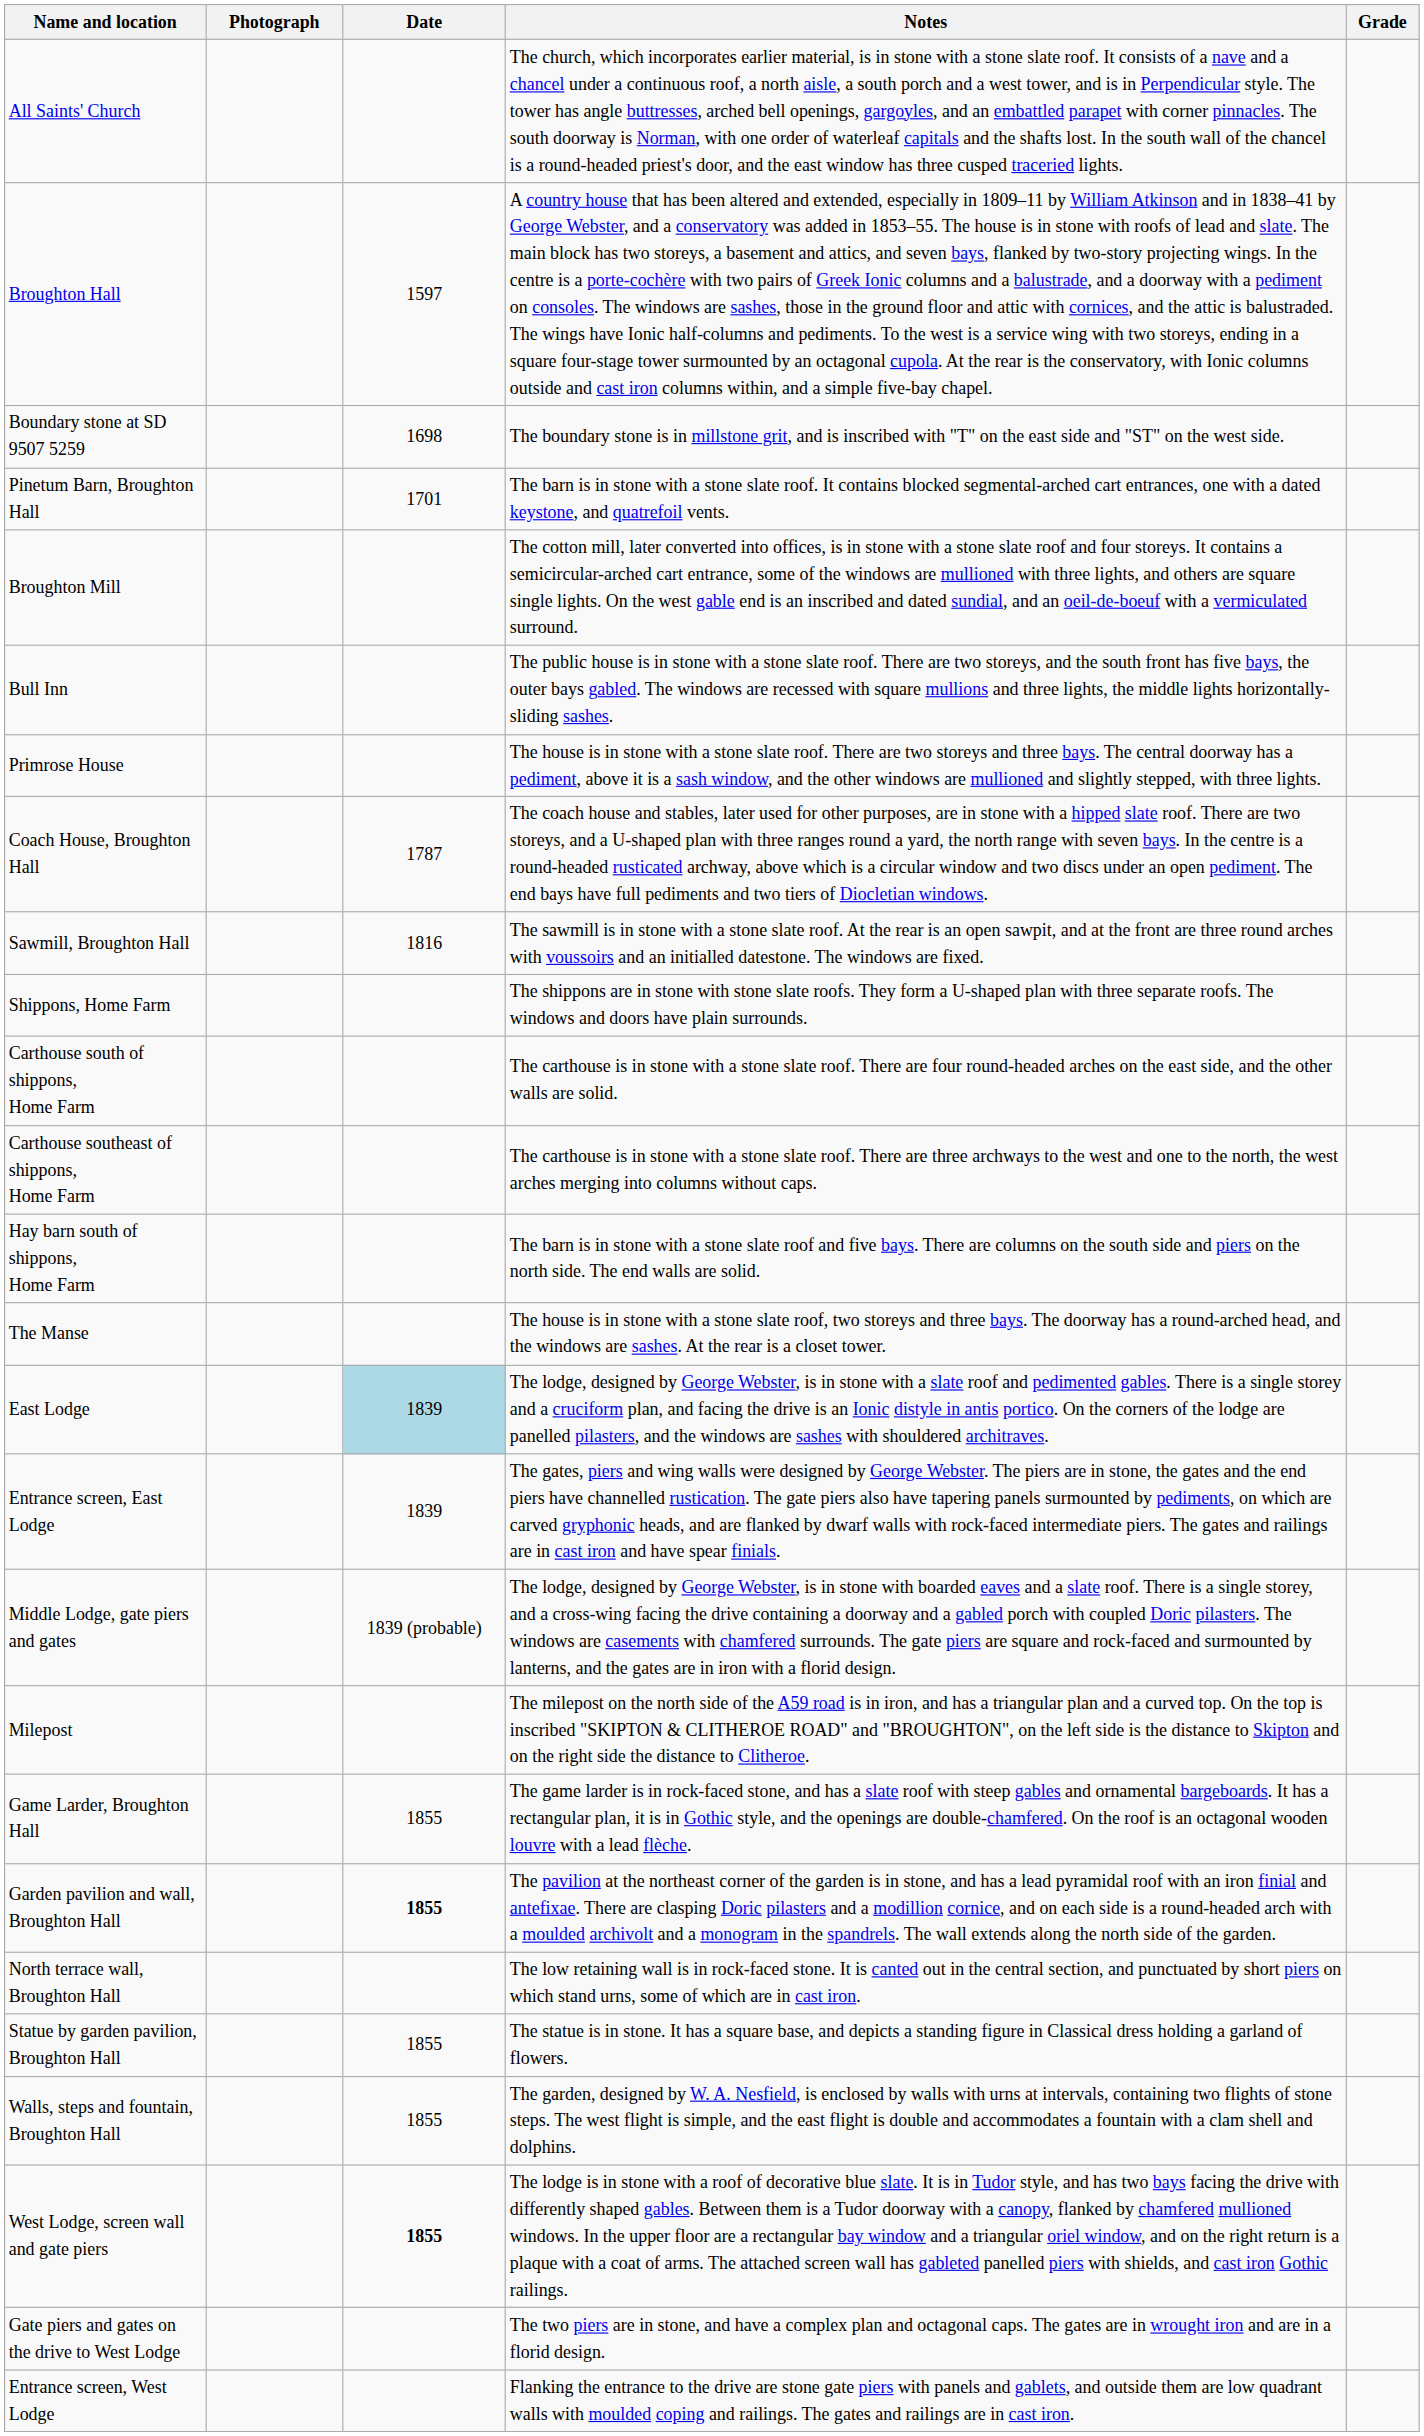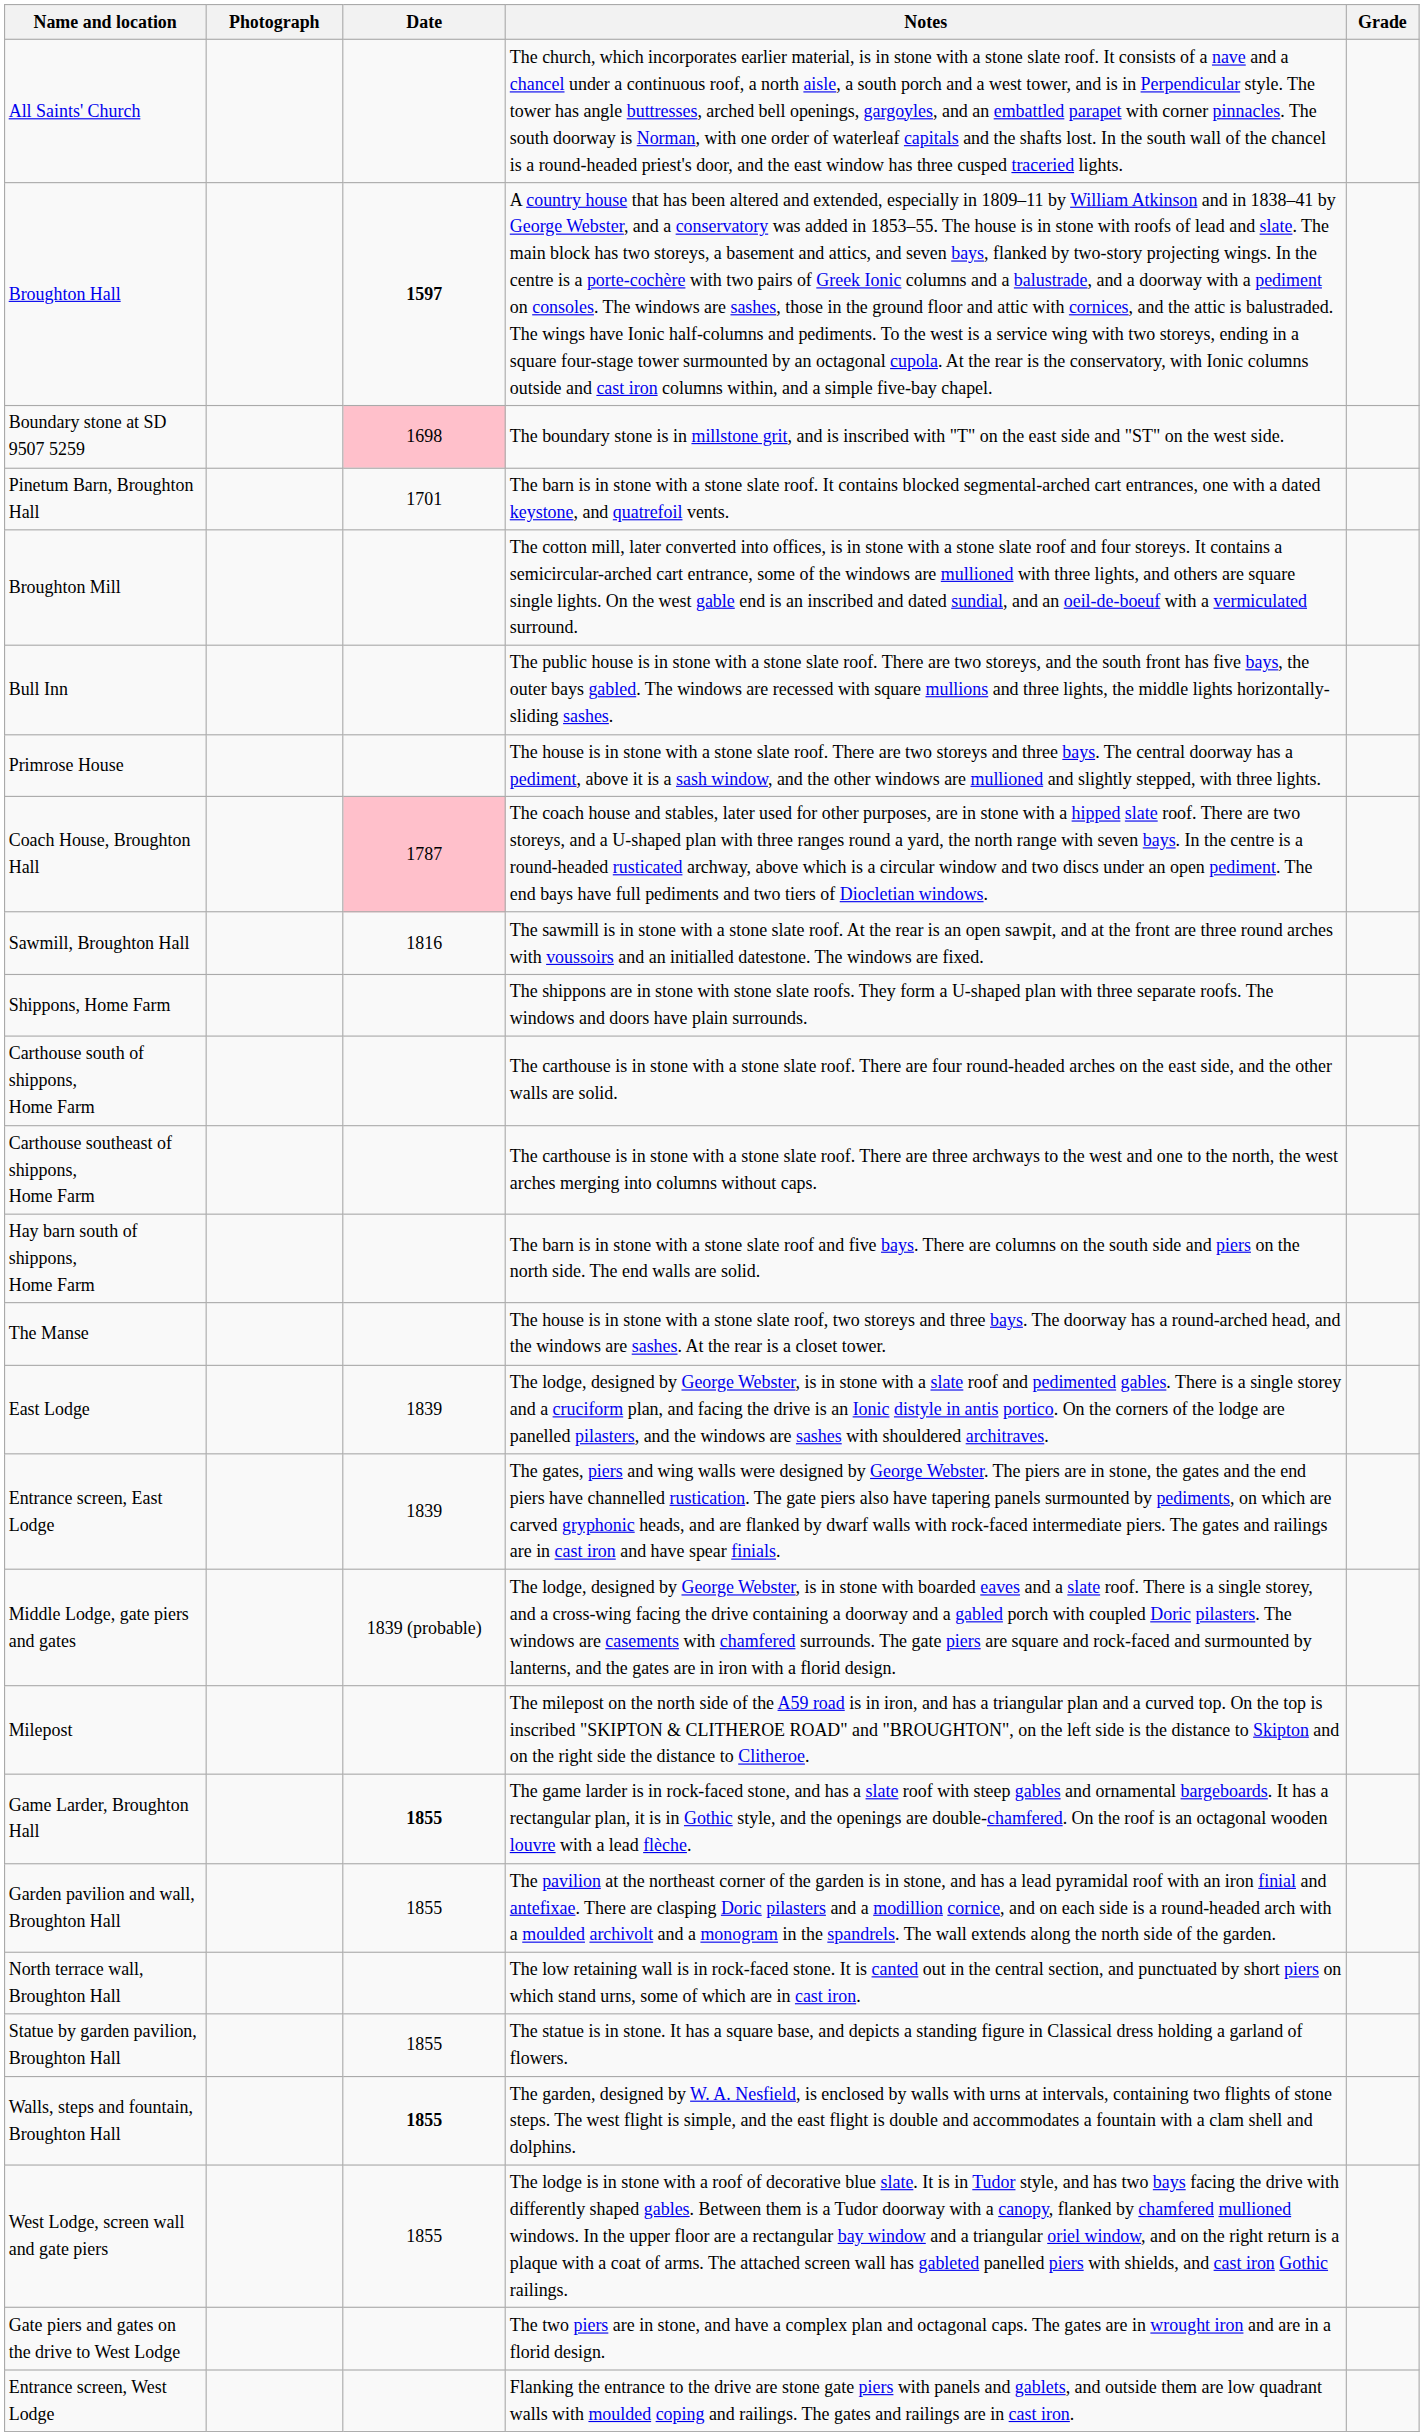(424, 293) normal -> (424, 293) bold
(424, 436) no background -> (424, 436) pink background
(424, 854) no background -> (424, 854) pink background
(424, 1409) lightblue background -> (424, 1409) no background
(424, 1818) normal -> (424, 1818) bold
(424, 1907) bold -> (424, 1907) normal
(424, 2120) normal -> (424, 2120) bold
(424, 2236) bold -> (424, 2236) normal
